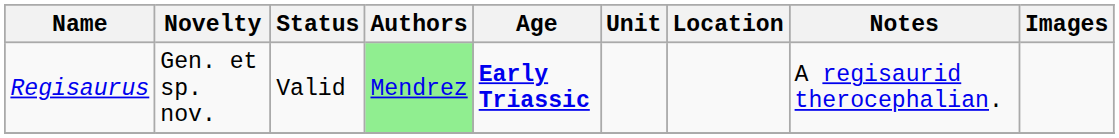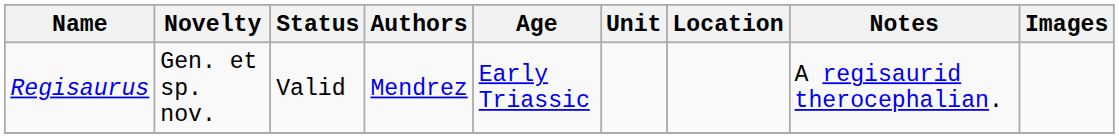(419, 88) lightgreen background -> (419, 88) no background
(534, 88) bold -> (534, 88) normal
